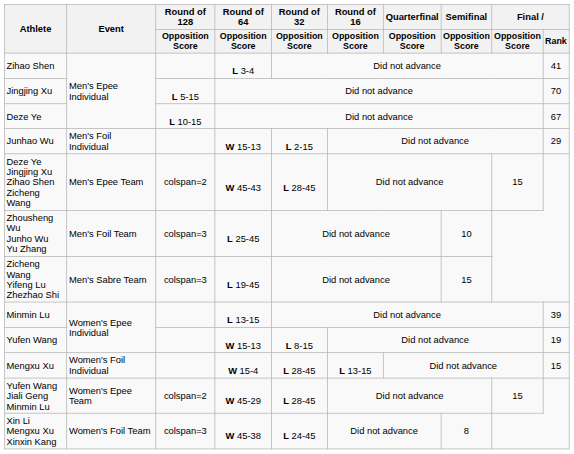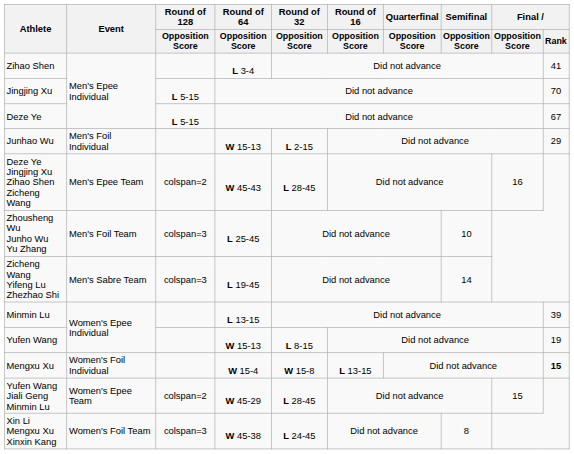(185, 122) L 10-15 -> (185, 122) L 5-15
(517, 183) 15 -> (517, 183) 16
(466, 280) 15 -> (466, 280) 14
(299, 371) L 28-45 -> (299, 371) W 15-8
(556, 366) normal -> (556, 366) bold
